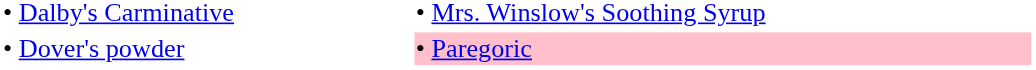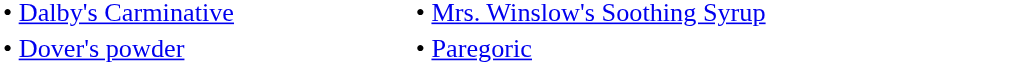(474, 48) pink background -> (474, 48) no background
